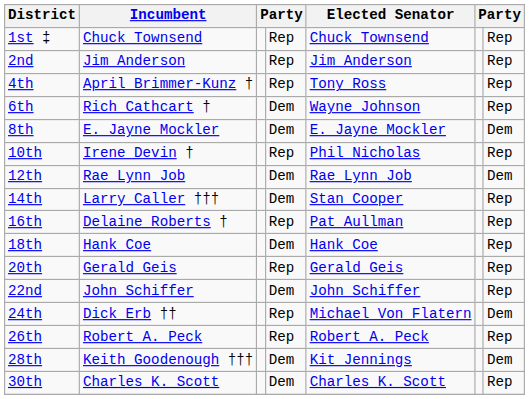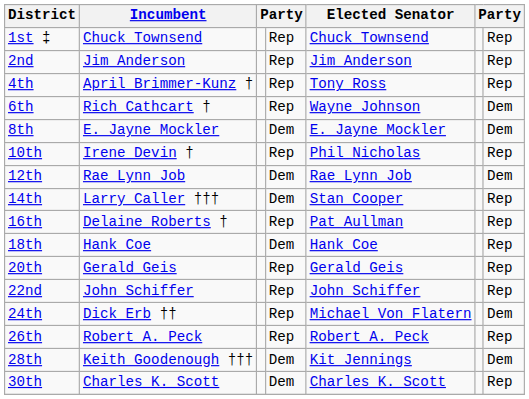(282, 108) Dem -> (282, 108) Rep
(500, 108) Rep -> (500, 108) Dem
(282, 292) Dem -> (282, 292) Rep
